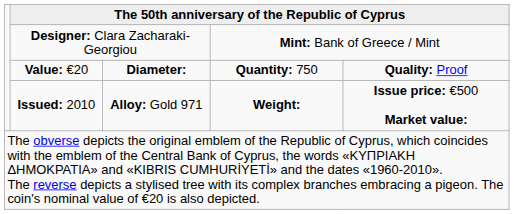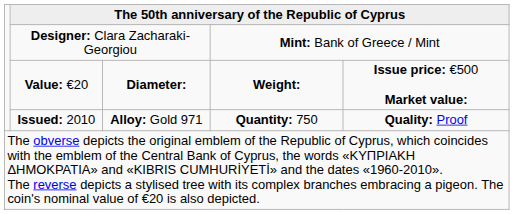(277, 70) Quantity: 750 -> (277, 85) Weight:
(426, 70) Quality: Proof -> (426, 85) Issue price: €500 Market value:
(277, 105) Weight: -> (277, 120) Quantity: 750
(426, 105) Issue price: €500 Market value: -> (426, 120) Quality: Proof
